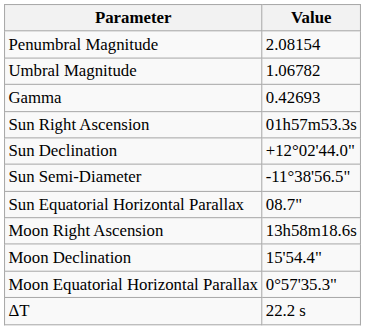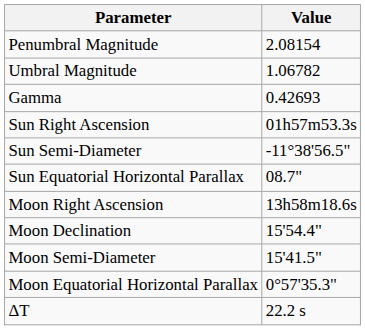- row: (63, 151)
+ row: (82, 257)
